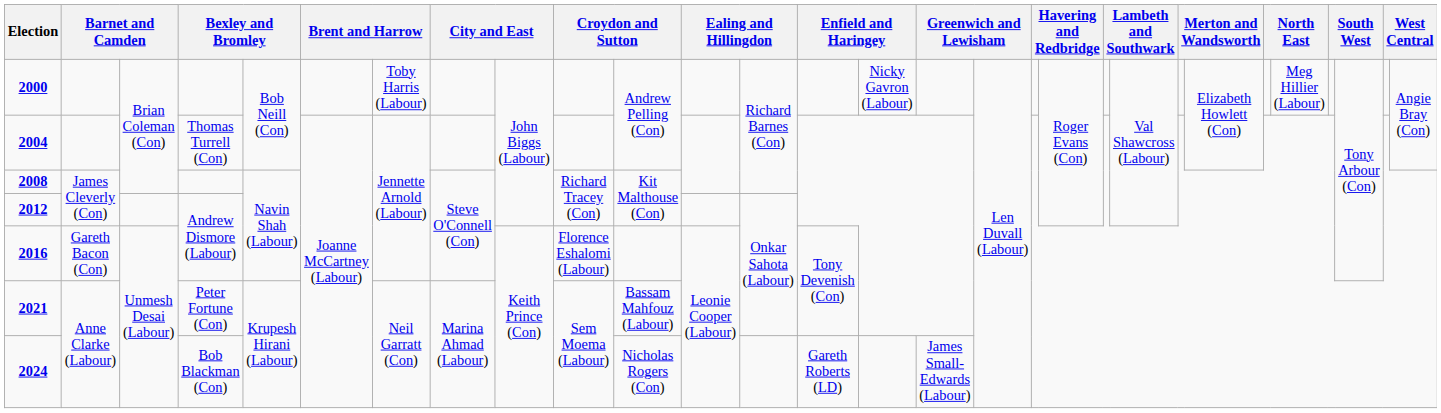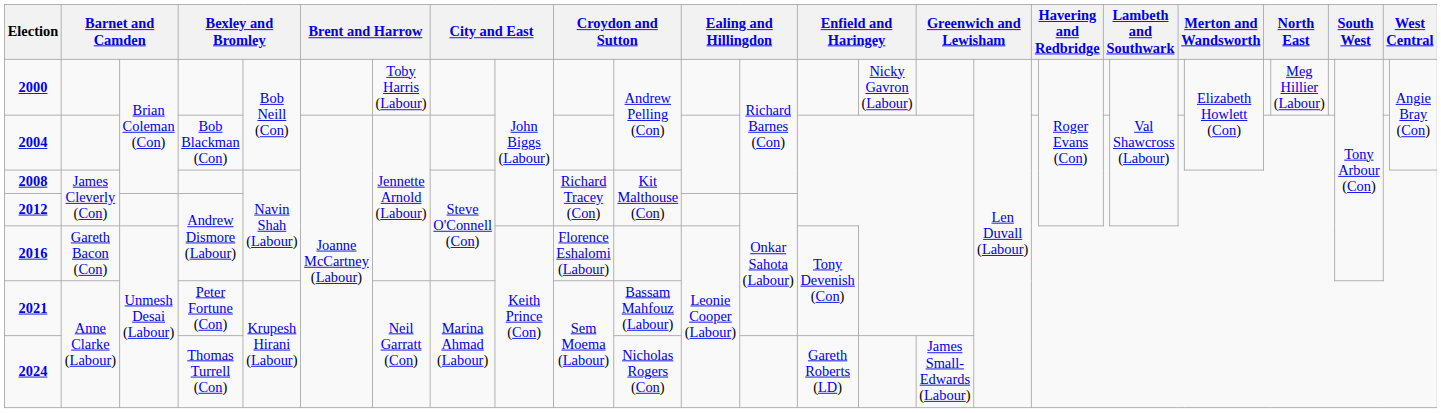(210, 142) Thomas Turrell (Con) -> (210, 142) Bob Blackman (Con)
(210, 371) Bob Blackman (Con) -> (210, 371) Thomas Turrell (Con)
